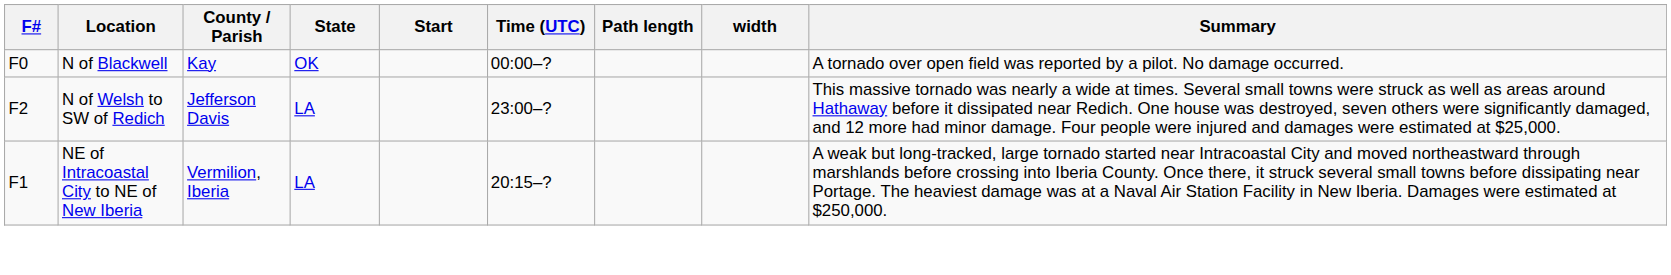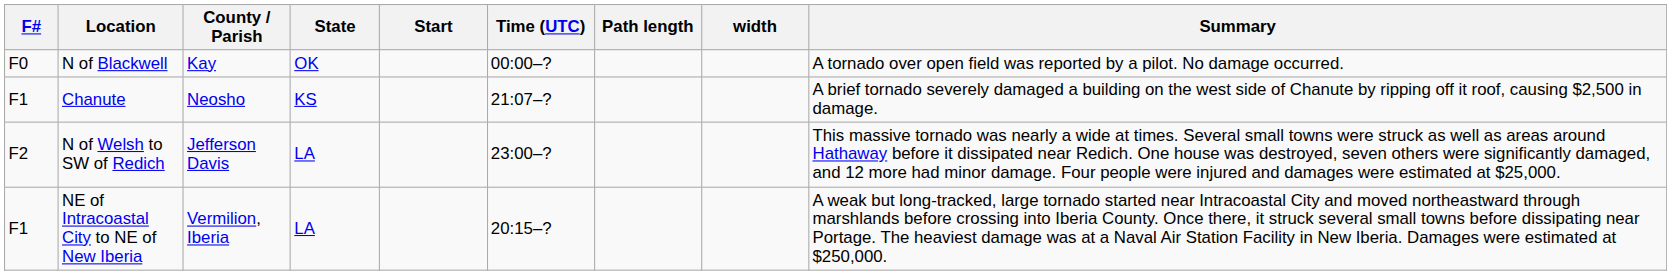+ row: (94, 99)
